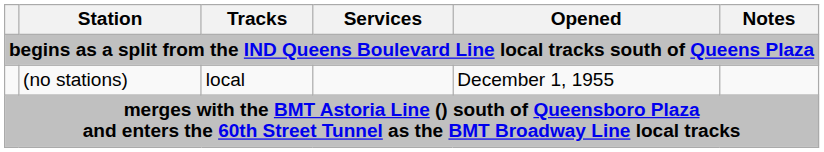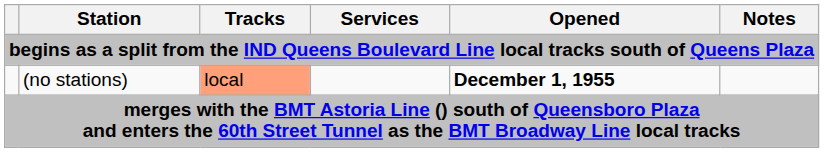(225, 79) no background -> (224, 79) lightsalmon background
(536, 79) normal -> (534, 79) bold
